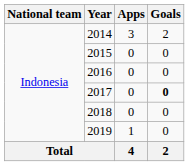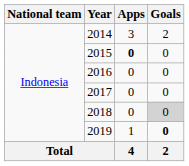(131, 53) normal -> (131, 53) bold
(166, 92) bold -> (166, 92) normal
(166, 111) no background -> (166, 111) lightgrey background
(166, 131) normal -> (166, 131) bold
